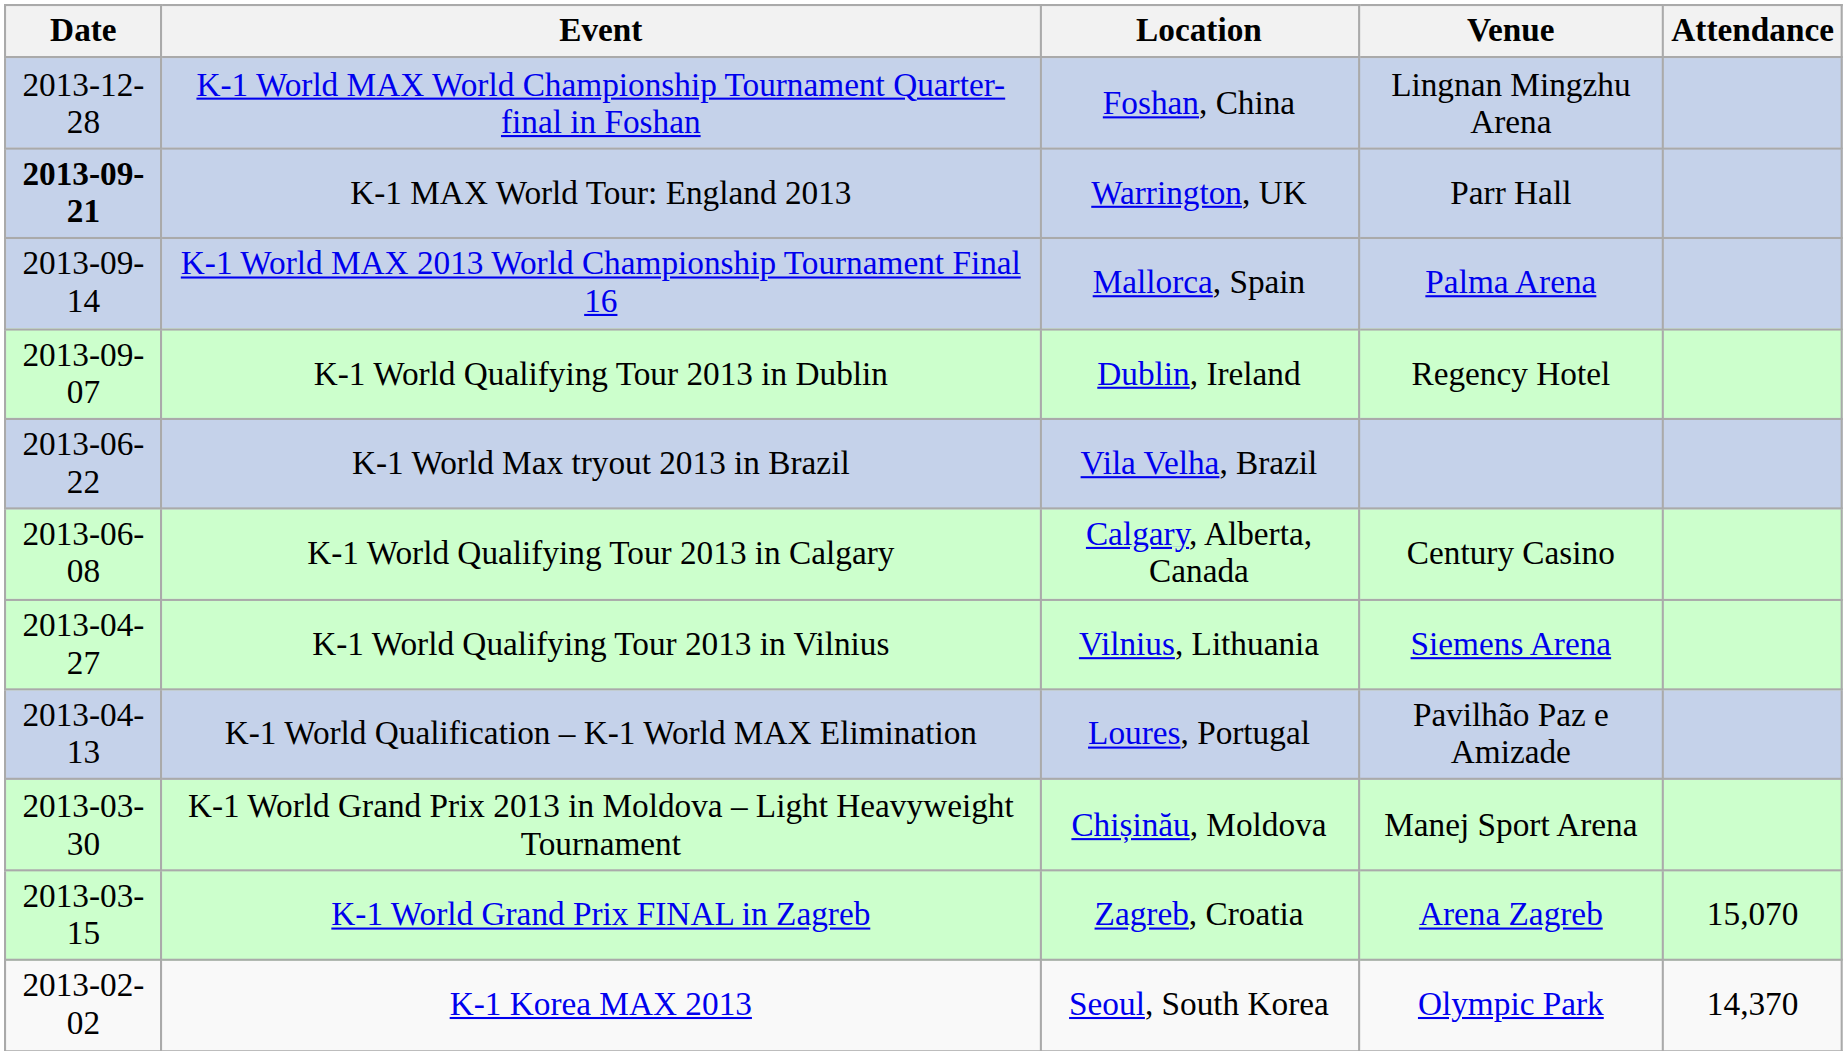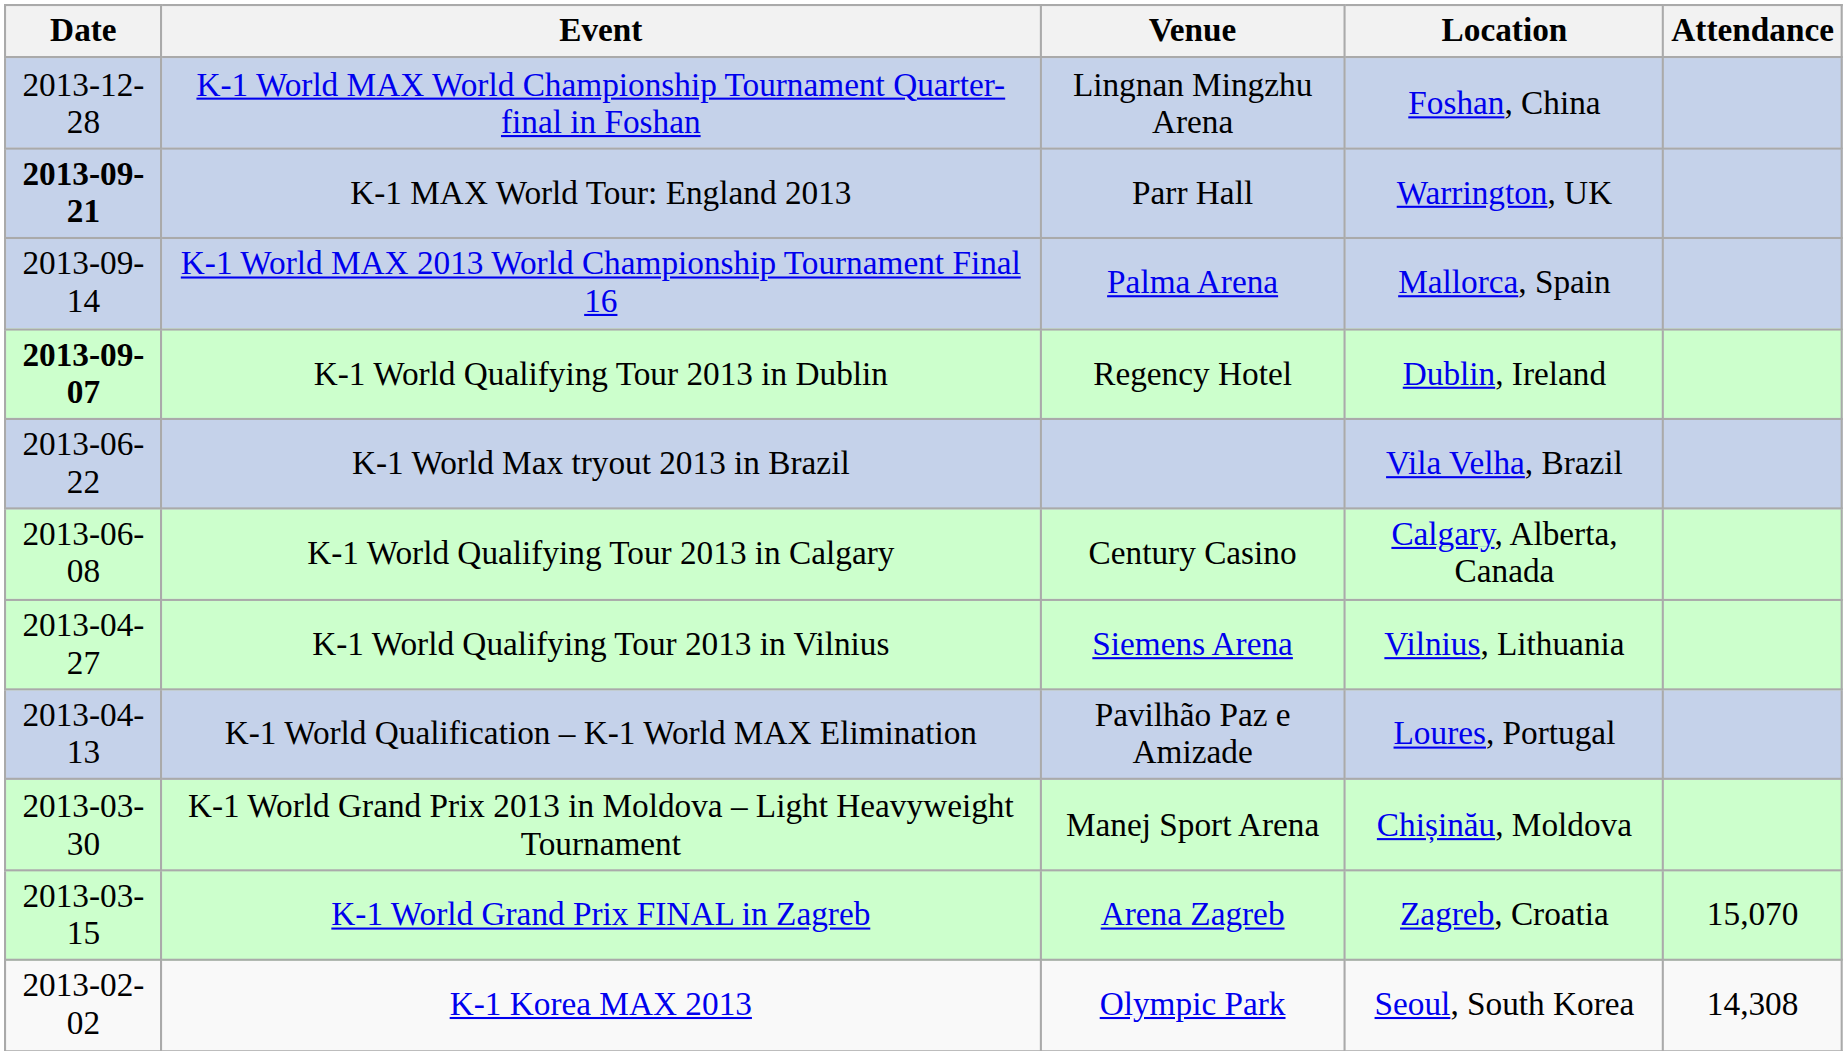columns swapped: (1199, 30) <-> (1511, 30)
(83, 373) normal -> (83, 373) bold
(1753, 1004) 14,370 -> (1753, 1004) 14,308
